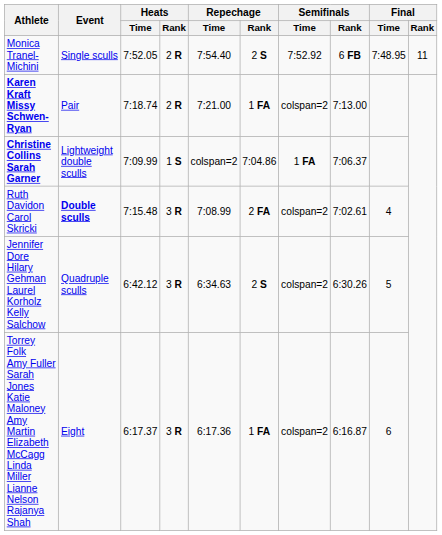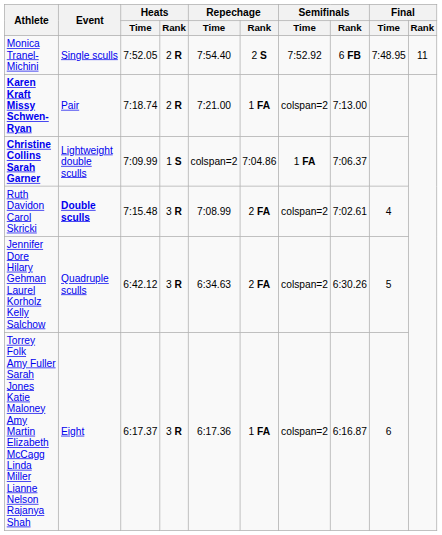(259, 285) 2 S -> (259, 285) 2 FA
